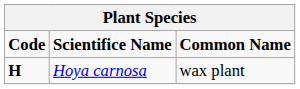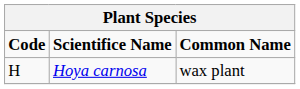(15, 70) bold -> (14, 70) normal
